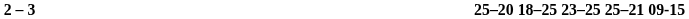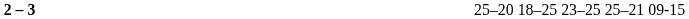(580, 9) bold -> (580, 9) normal
